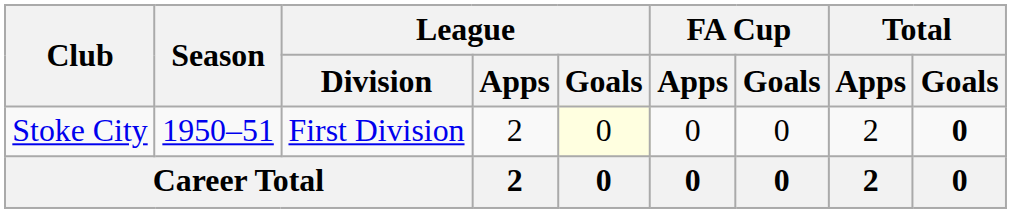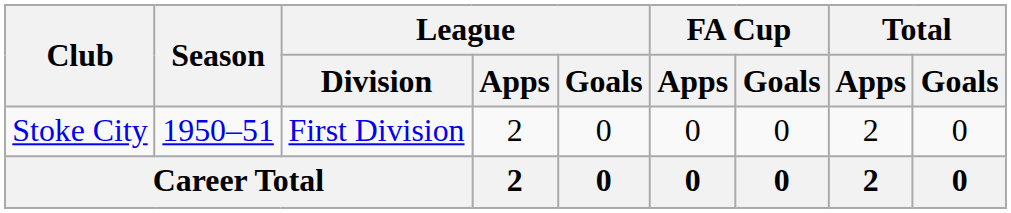(604, 130) lightyellow background -> (604, 130) no background
(960, 130) bold -> (960, 130) normal
